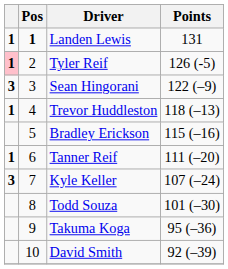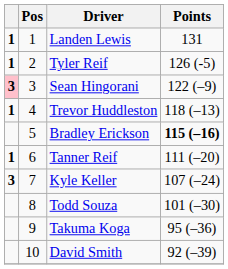(32, 40) bold -> (32, 40) normal
(11, 63) pink background -> (11, 63) no background
(11, 87) no background -> (11, 87) pink background
(192, 134) normal -> (192, 134) bold
